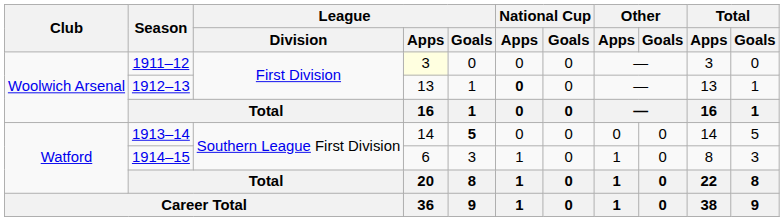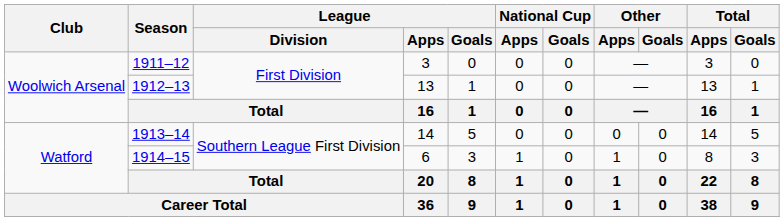(426, 63) lightyellow background -> (426, 63) no background
(519, 87) bold -> (519, 87) normal
(472, 134) bold -> (472, 134) normal
